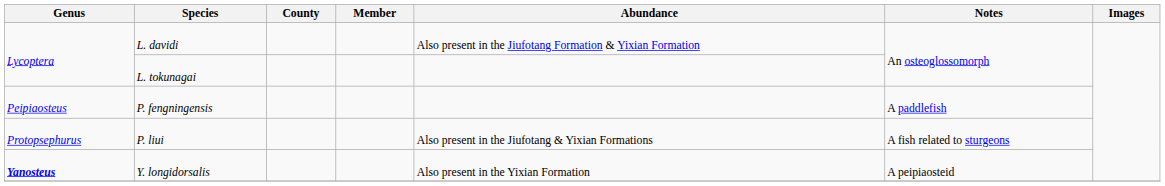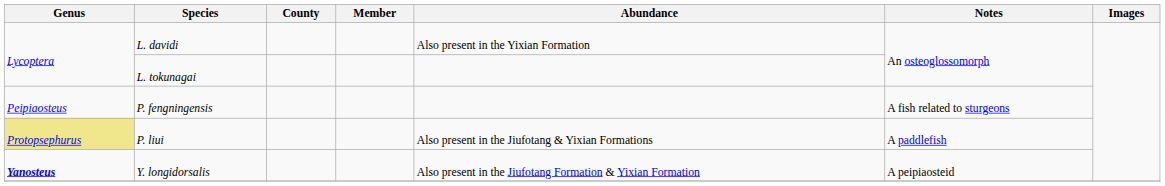(558, 45) Also present in the Jiufotang Formation & Yixian Formation -> (503, 45) Also present in the Yixian Formation
(917, 108) A paddlefish -> (948, 108) A fish related to sturgeons
(44, 140) no background -> (44, 140) khaki background
(948, 140) A fish related to sturgeons -> (917, 140) A paddlefish
(503, 172) Also present in the Yixian Formation -> (558, 172) Also present in the Jiufotang Formation & Yixian Formation
